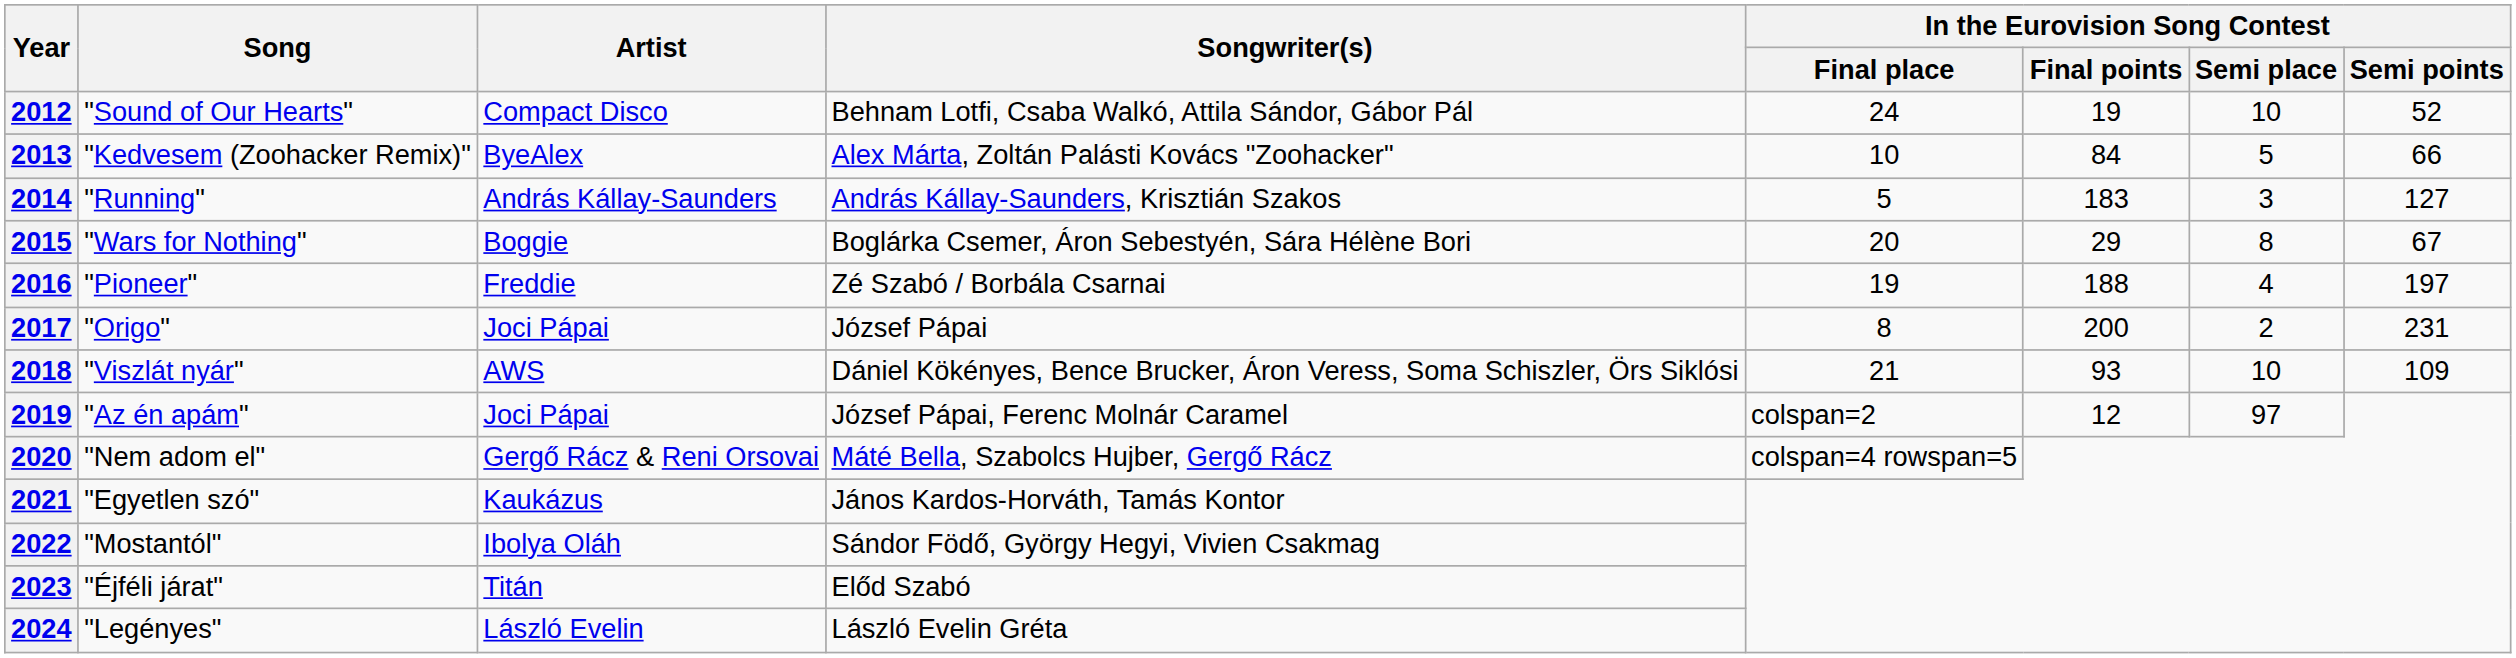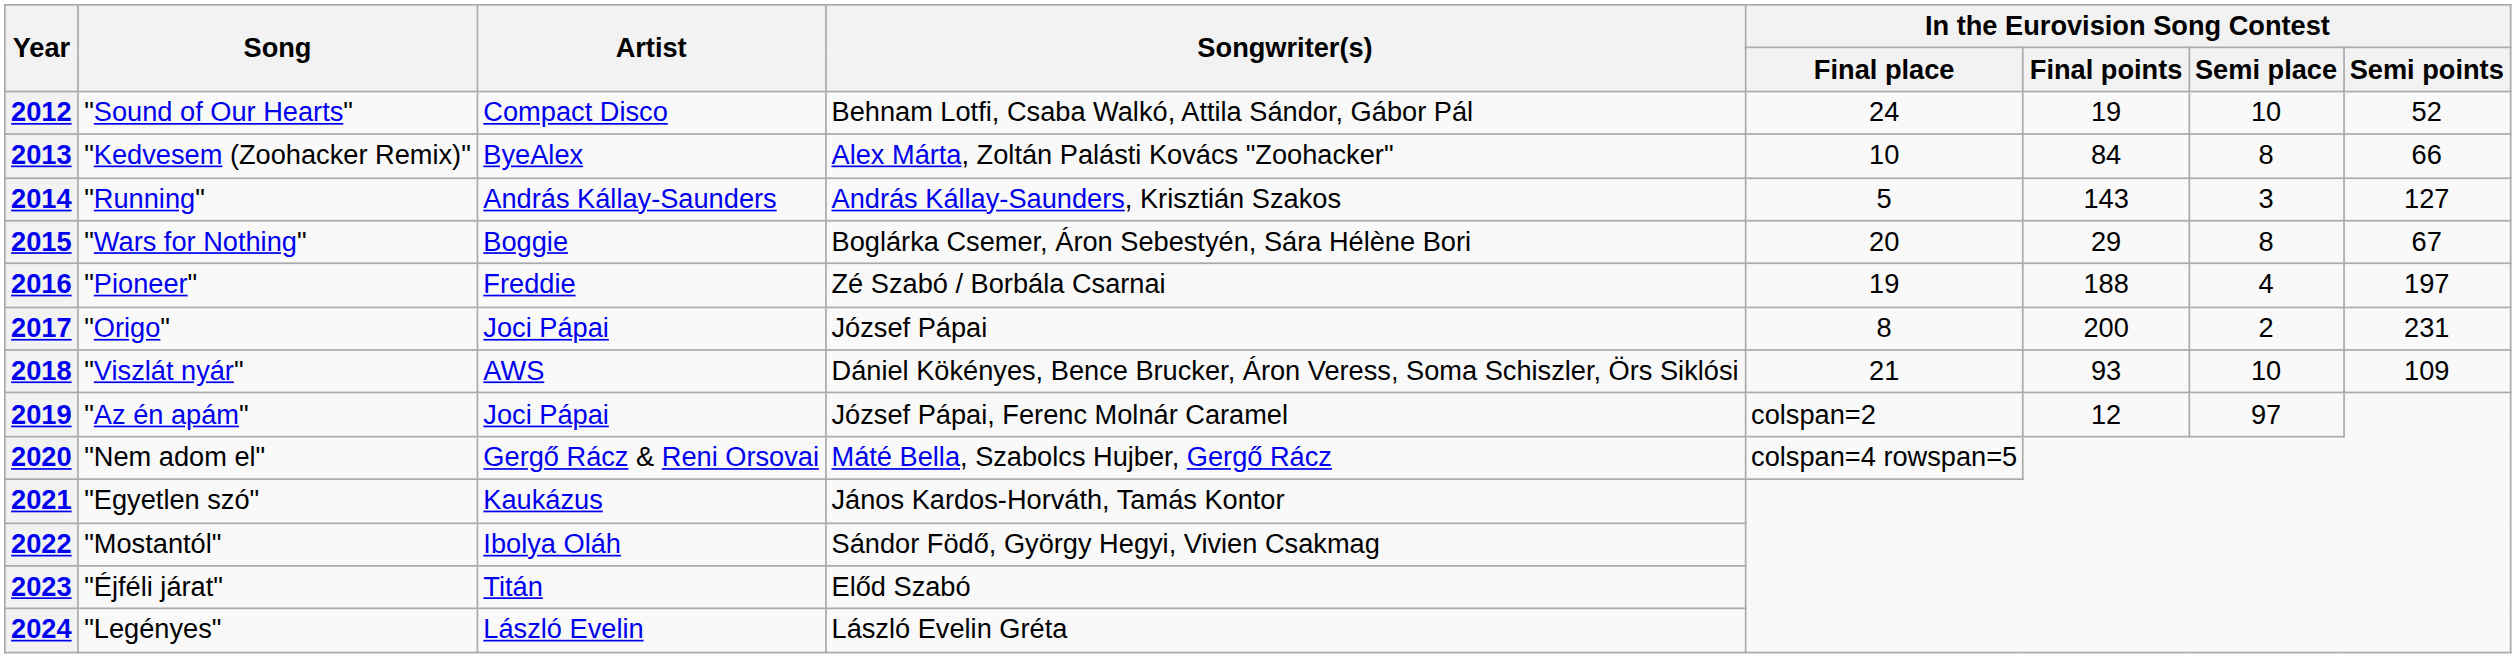(2266, 155) 5 -> (2266, 155) 8
(2106, 198) 183 -> (2106, 198) 143
